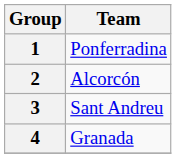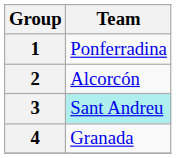(117, 108) no background -> (117, 108) paleturquoise background
